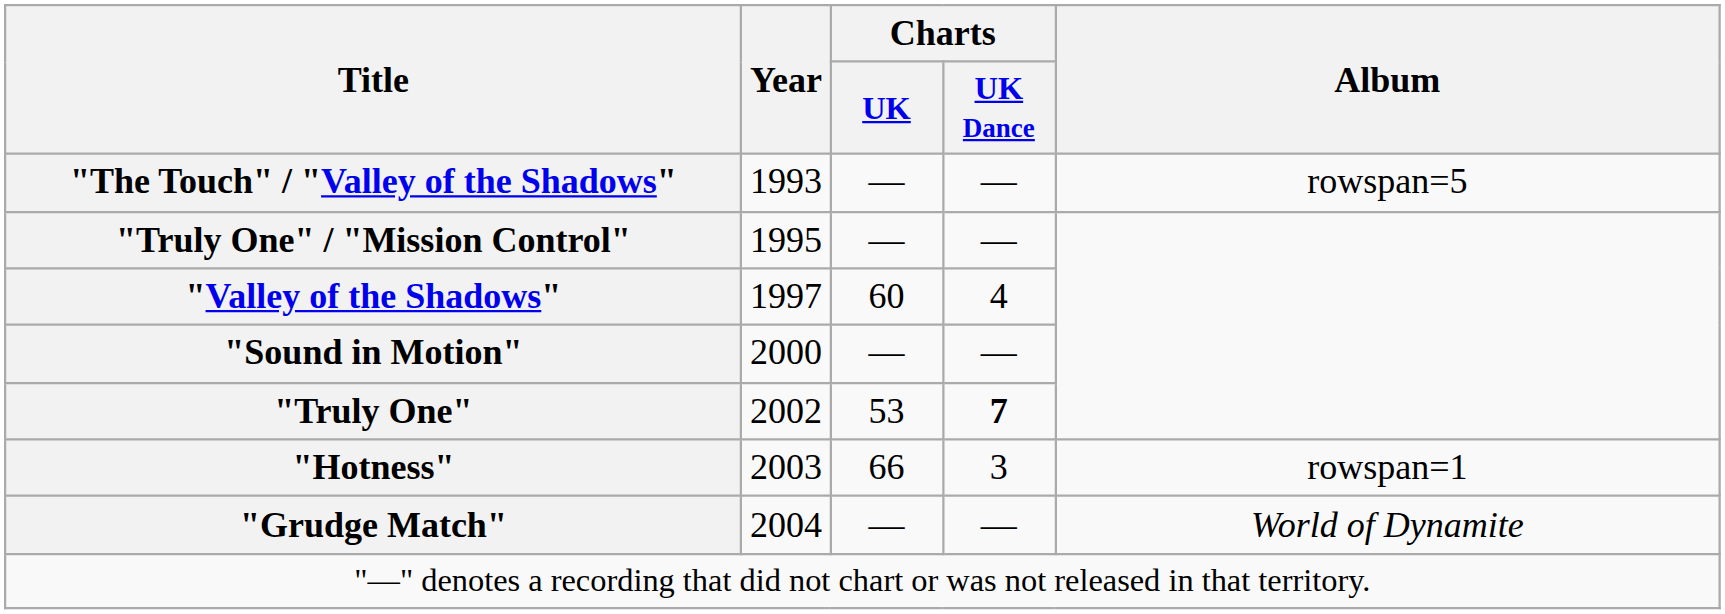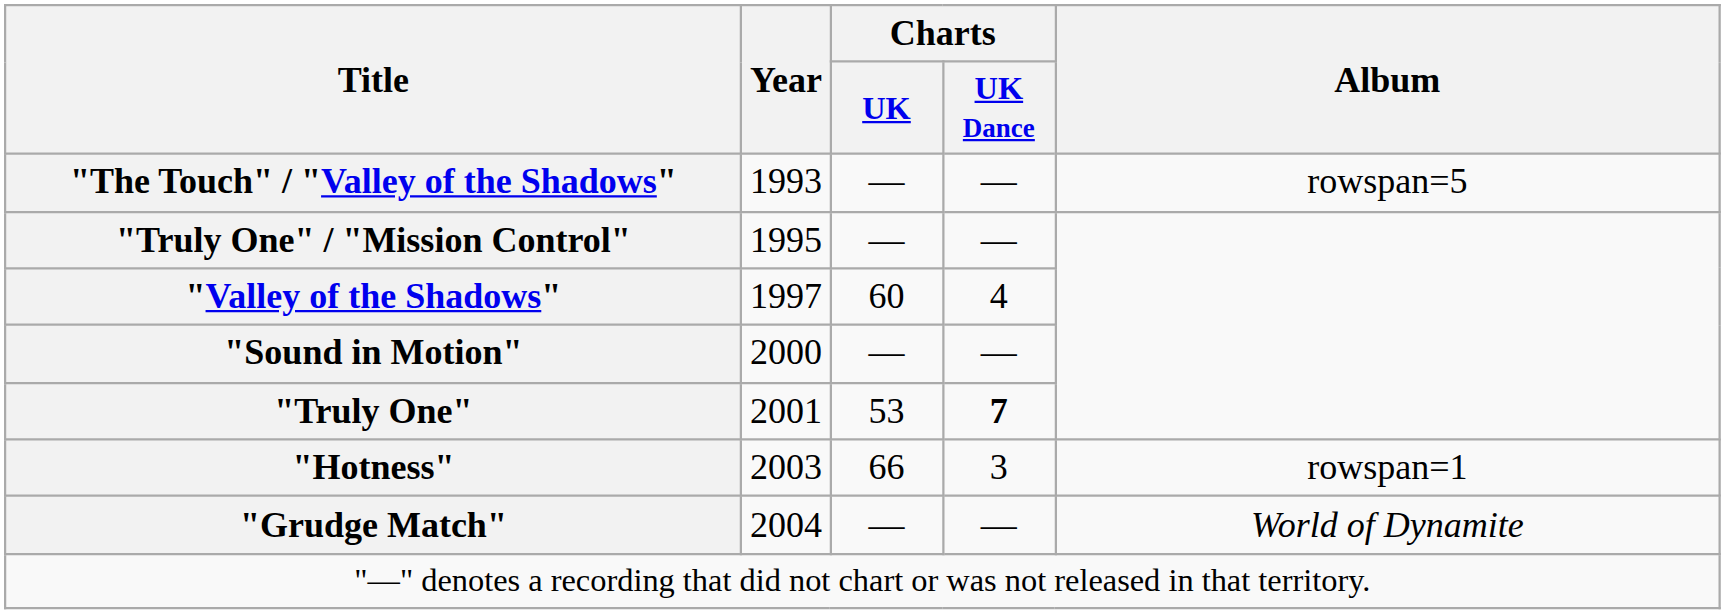(786, 410) 2002 -> (786, 410) 2001
